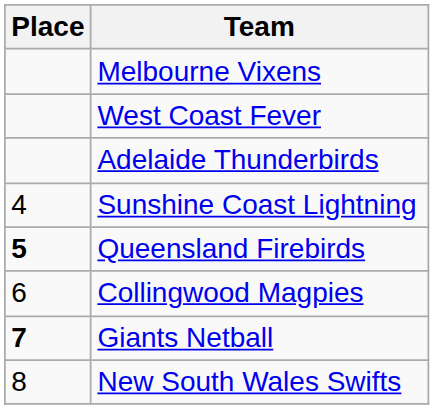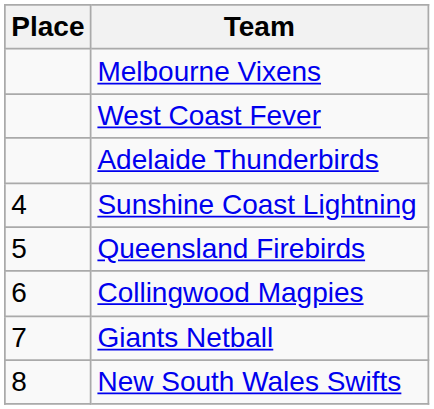(19, 248) bold -> (19, 248) normal
(19, 337) bold -> (19, 337) normal
